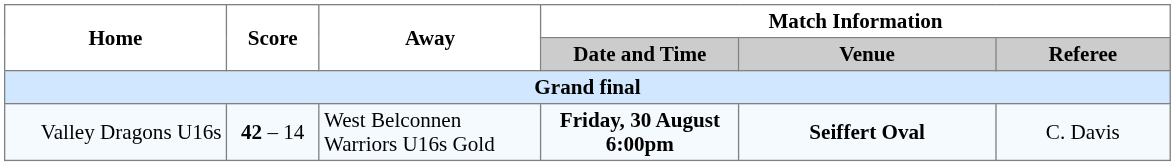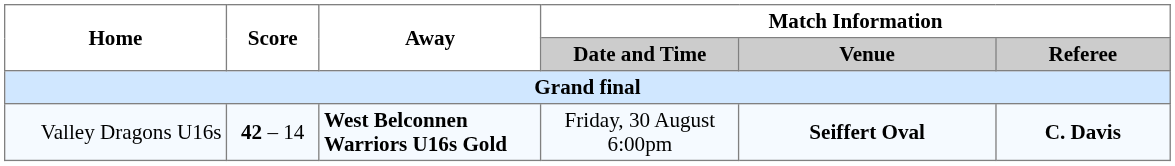(409, 131) normal -> (415, 131) bold
(640, 131) bold -> (640, 131) normal
(1083, 131) normal -> (1083, 131) bold
